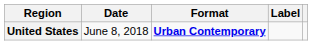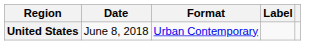(210, 31) bold -> (206, 31) normal
